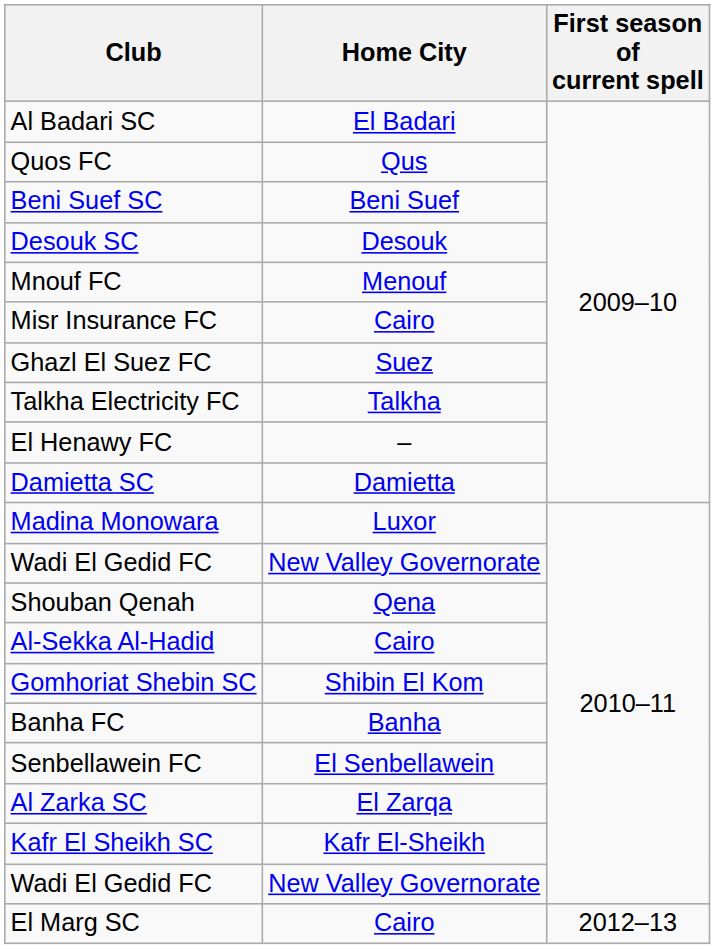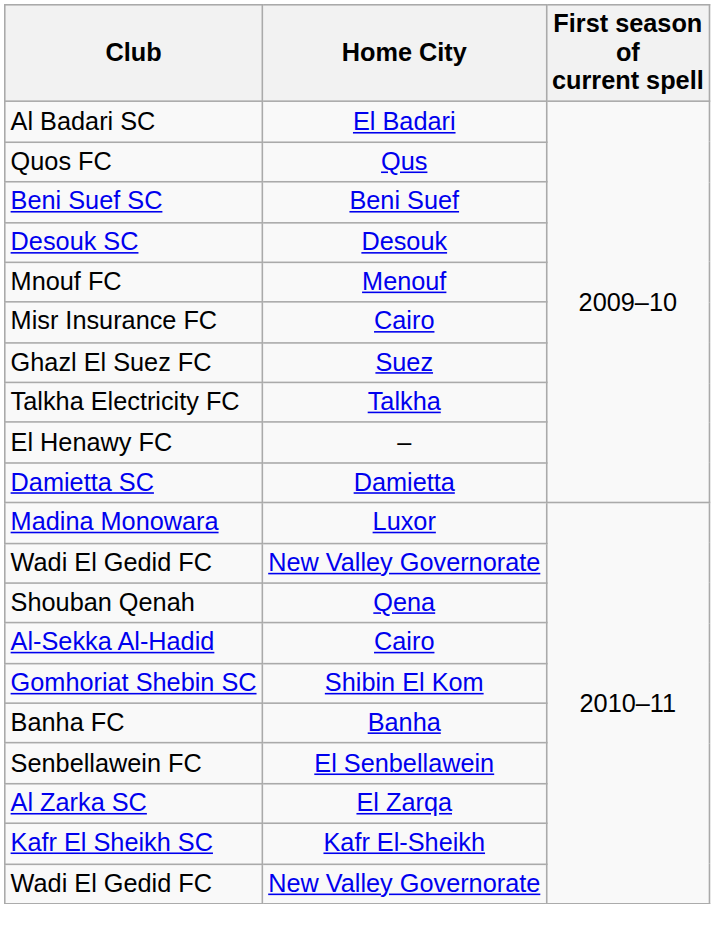- row: (75, 923)
